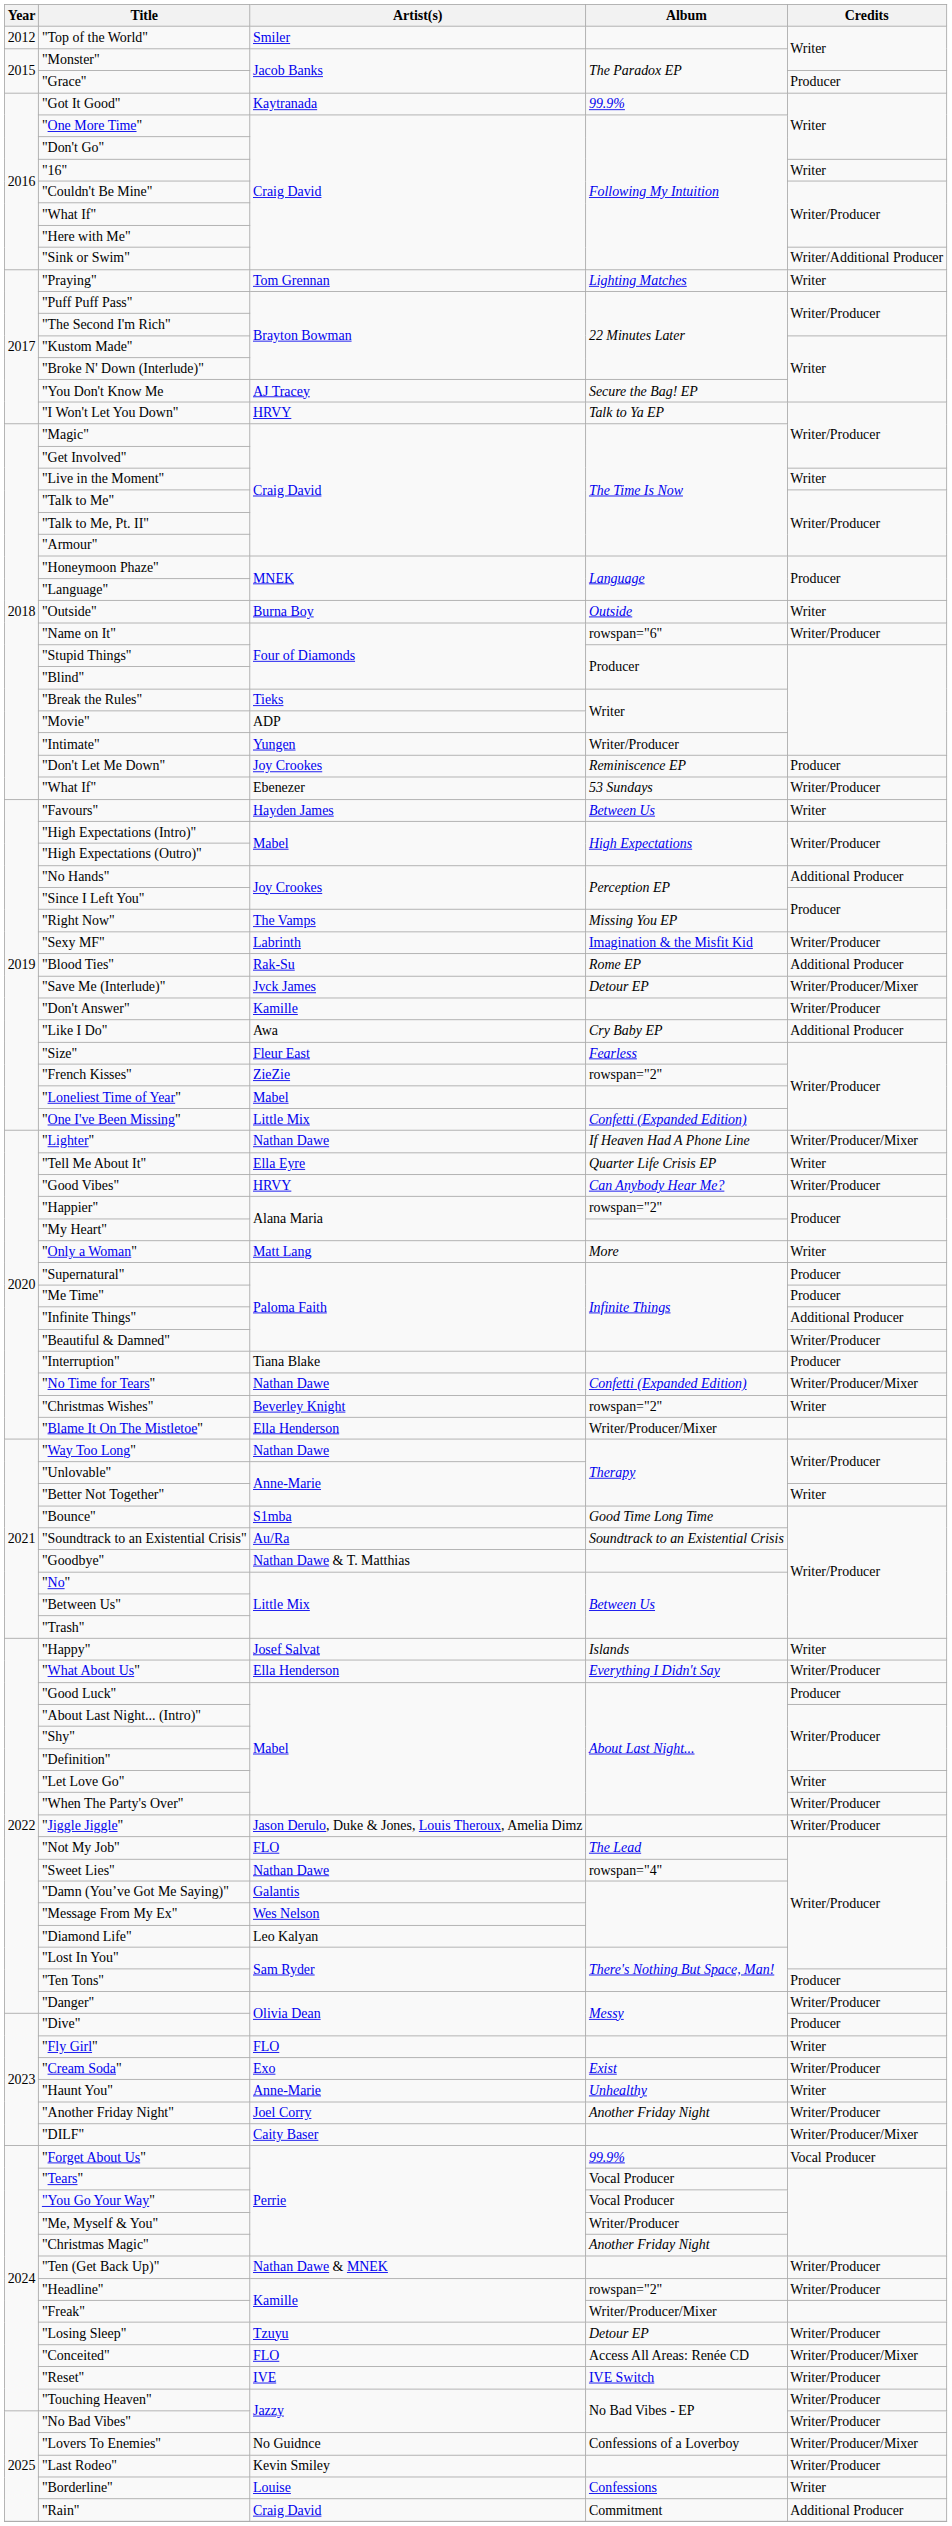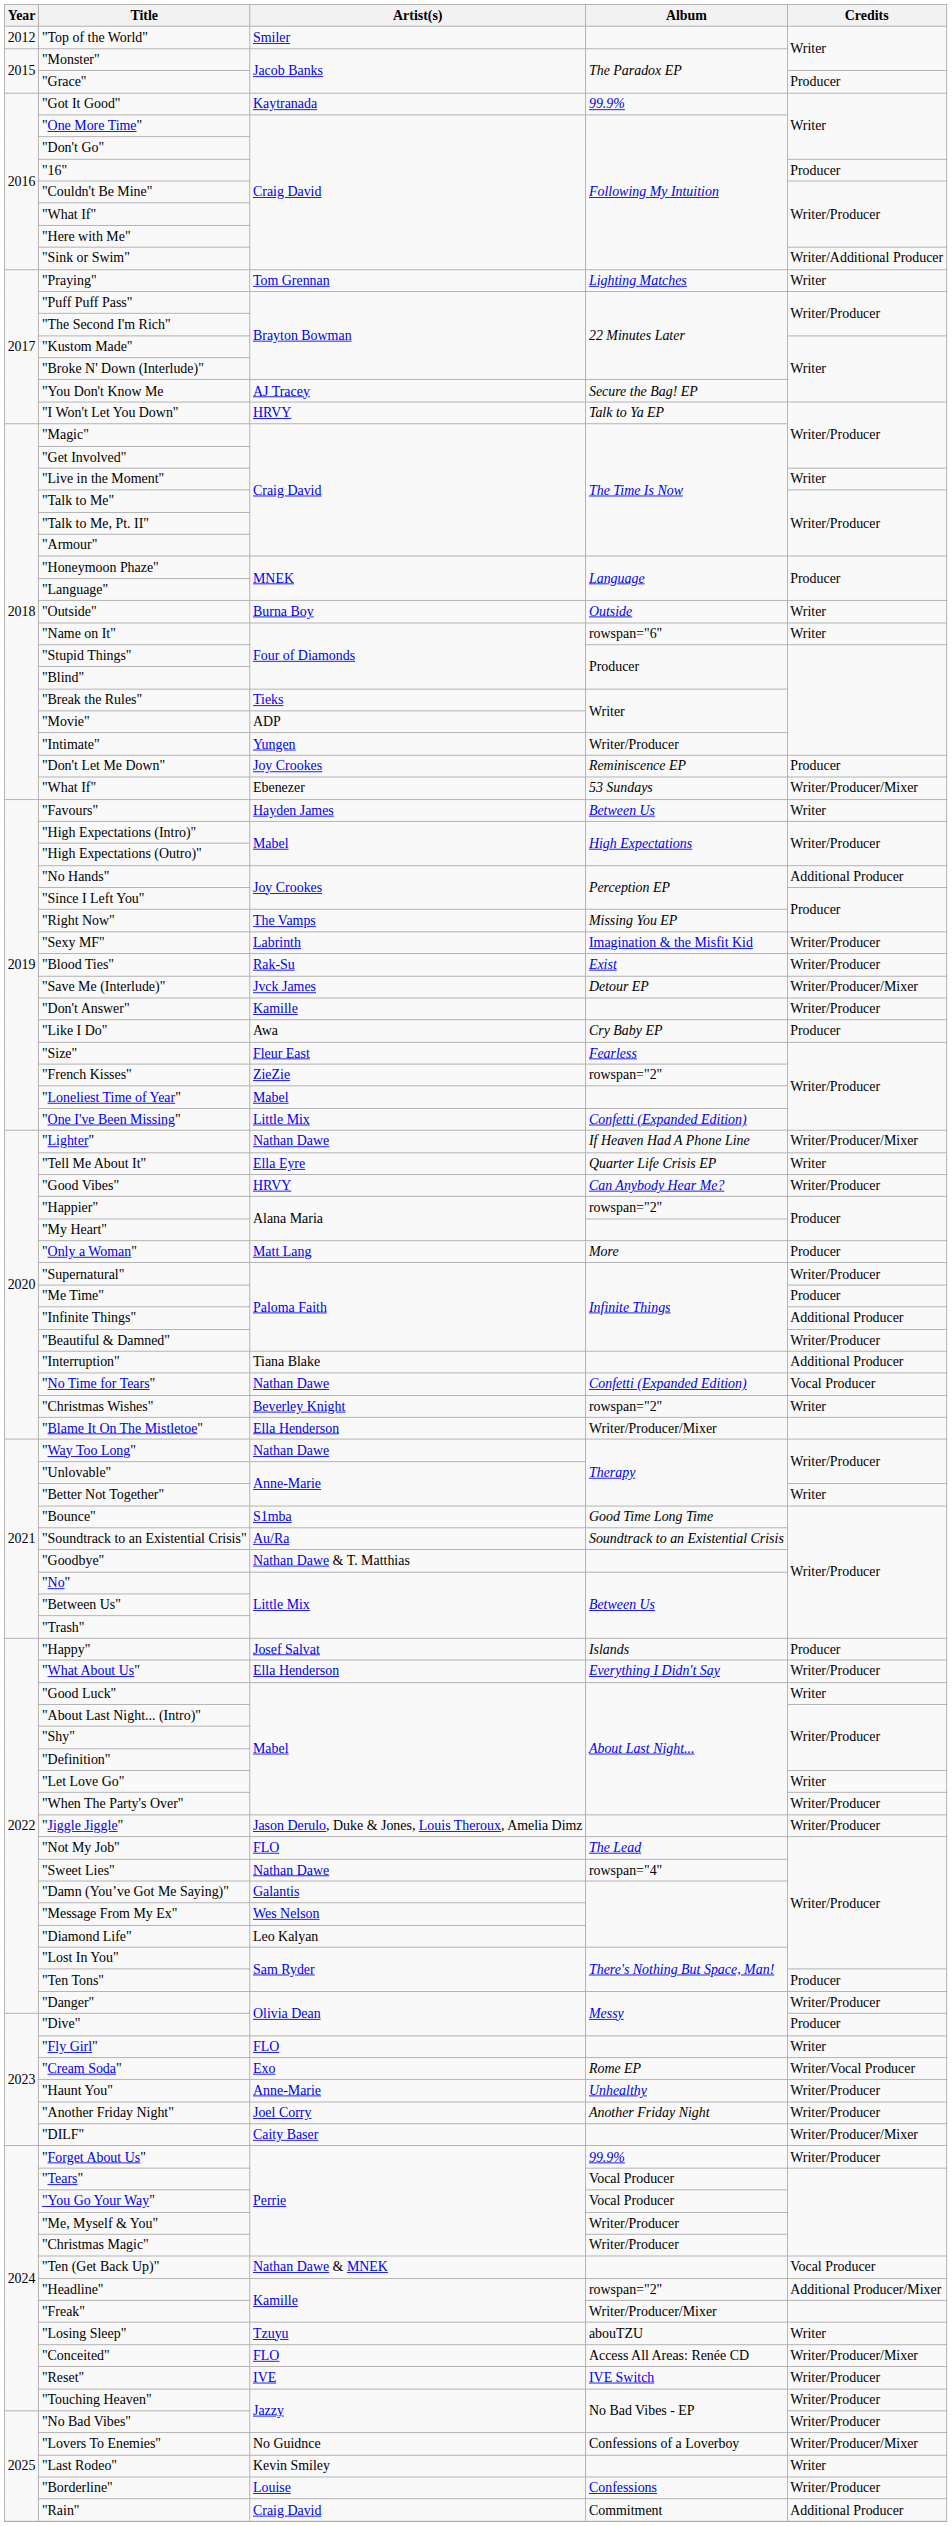(808, 170) Writer -> (815, 170) Producer
(835, 633) Writer/Producer -> (808, 633) Writer
(835, 788) Writer/Producer -> (854, 788) Writer/Producer/Mixer
(615, 964) Rome EP -> (603, 964) Exist
(847, 964) Additional Producer -> (835, 964) Writer/Producer
(847, 1031) Additional Producer -> (815, 1031) Producer
(808, 1251) Writer -> (815, 1251) Producer
(815, 1273) Producer -> (835, 1273) Writer/Producer
(815, 1362) Producer -> (847, 1362) Additional Producer
(854, 1384) Writer/Producer/Mixer -> (833, 1384) Vocal Producer
(808, 1649) Writer -> (815, 1649) Producer
(815, 1693) Producer -> (808, 1693) Writer
(603, 2068) Exist -> (615, 2068) Rome EP
(835, 2068) Writer/Producer -> (853, 2068) Writer/Vocal Producer
(808, 2090) Writer -> (835, 2090) Writer/Producer
(833, 2156) Vocal Producer -> (835, 2156) Writer/Producer
(649, 2245) Another Friday Night -> (634, 2245) Writer/Producer
(835, 2267) Writer/Producer -> (833, 2267) Vocal Producer
(835, 2289) Writer/Producer -> (866, 2289) Additional Producer/Mixer
(619, 2333) Detour EP -> (616, 2333) abouTZU
(835, 2333) Writer/Producer -> (808, 2333) Writer
(835, 2466) Writer/Producer -> (808, 2466) Writer
(808, 2488) Writer -> (835, 2488) Writer/Producer
